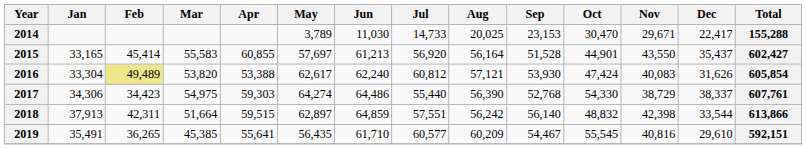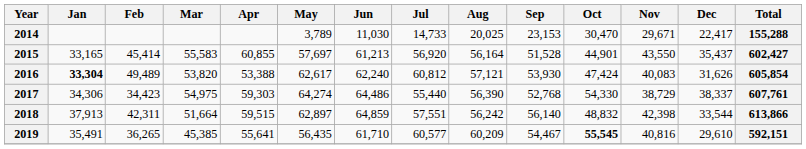(86, 74) normal -> (86, 74) bold
(143, 74) khaki background -> (143, 74) no background
(601, 134) normal -> (601, 134) bold
